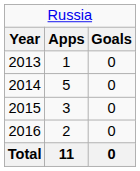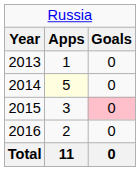(66, 85) no background -> (66, 85) lightyellow background
(112, 108) no background -> (112, 108) pink background
